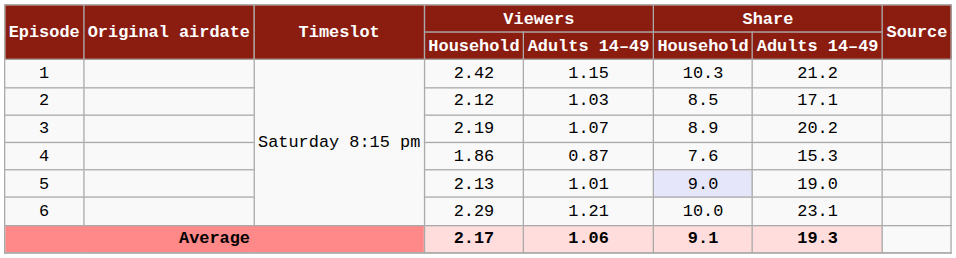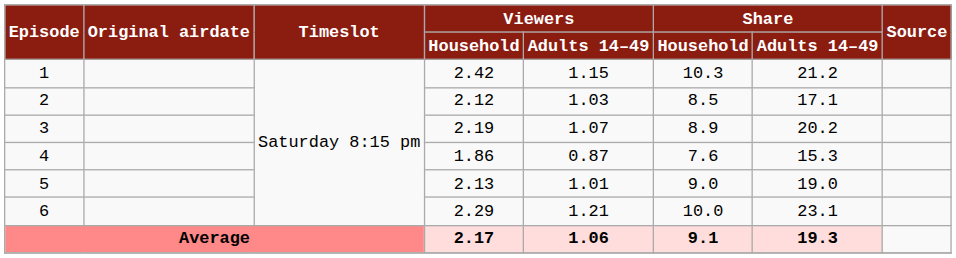(703, 184) lavender background -> (703, 184) no background
